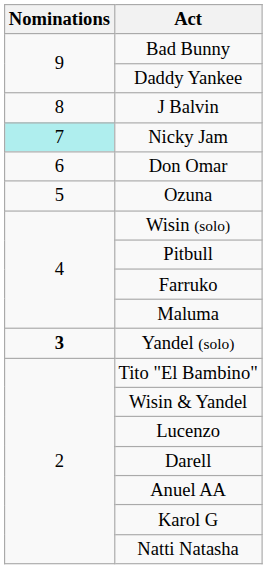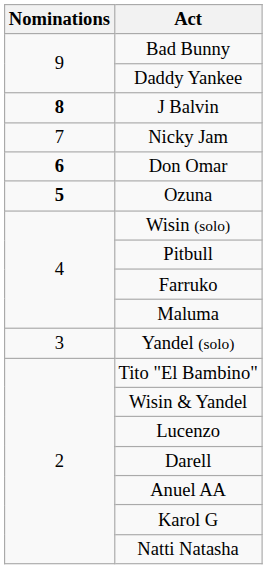(59, 107) normal -> (59, 107) bold
(59, 136) paleturquoise background -> (59, 136) no background
(59, 166) normal -> (59, 166) bold
(59, 195) normal -> (59, 195) bold
(59, 343) bold -> (59, 343) normal
